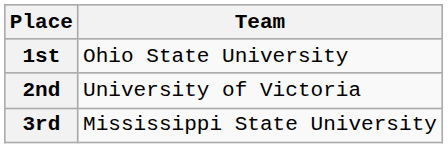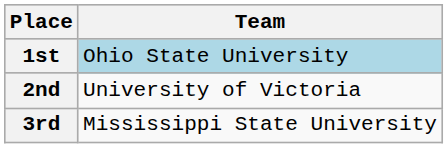(216, 56) no background -> (216, 56) lightblue background
